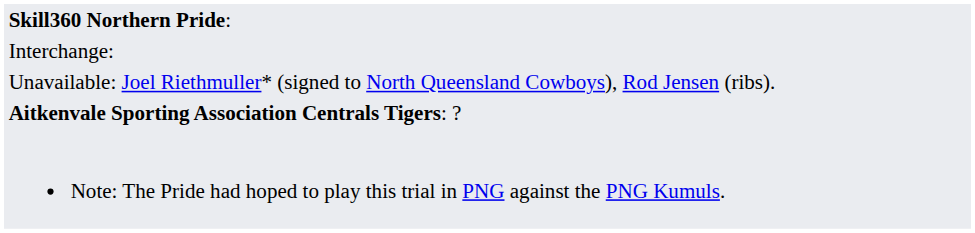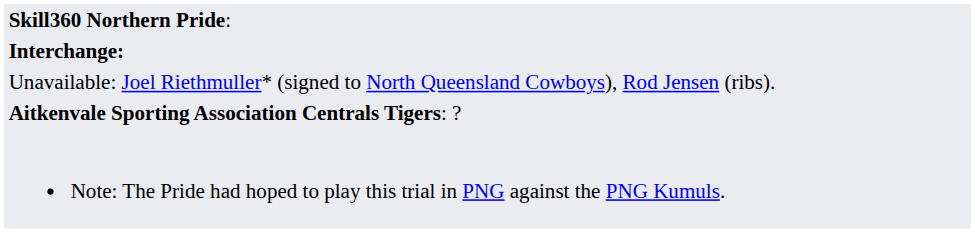(61, 51) normal -> (66, 51) bold
